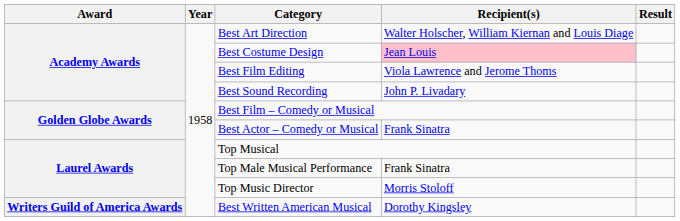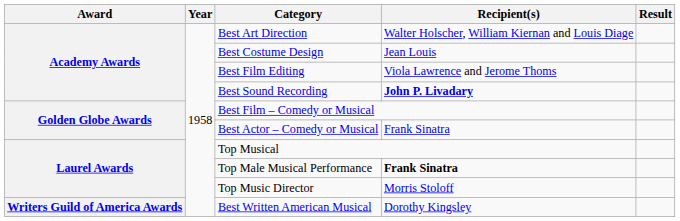(410, 52) pink background -> (410, 52) no background
(425, 91) normal -> (428, 91) bold
(417, 168) normal -> (421, 168) bold
